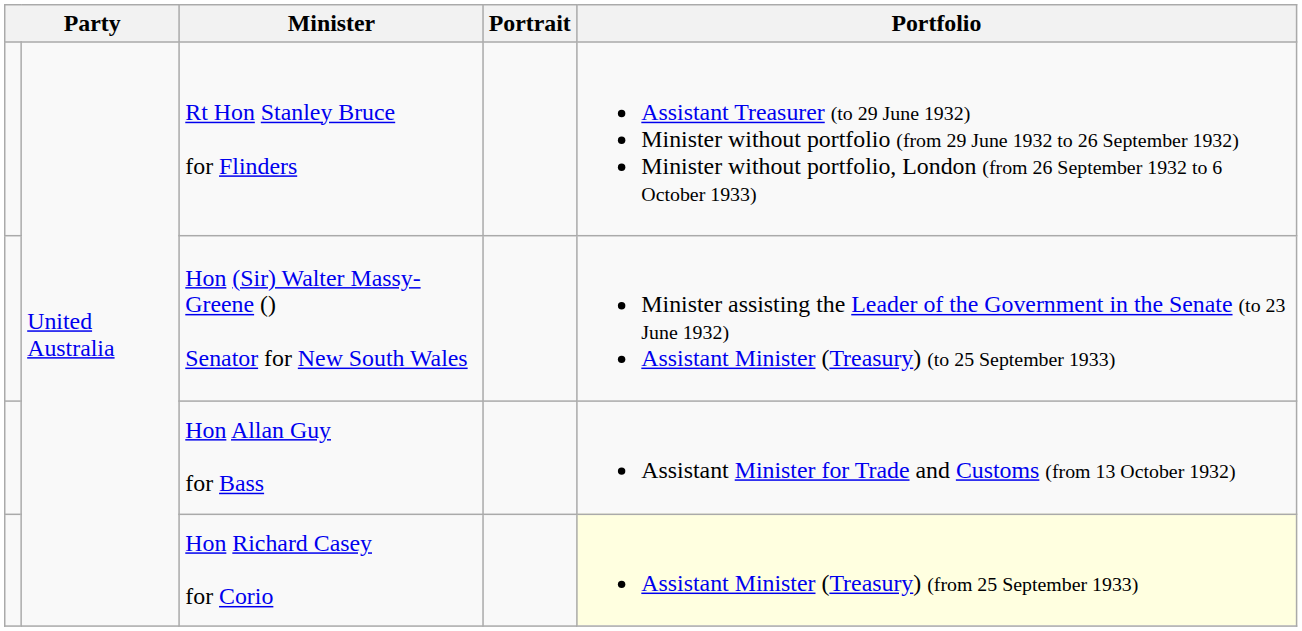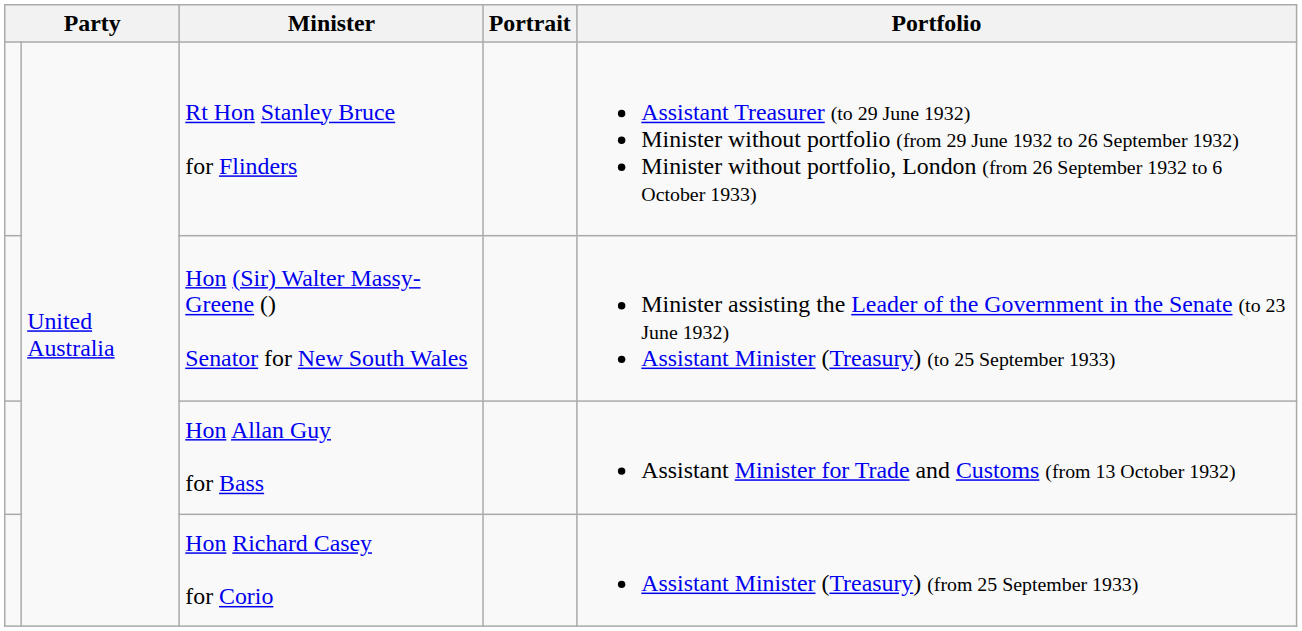(936, 583) lightyellow background -> (936, 583) no background
